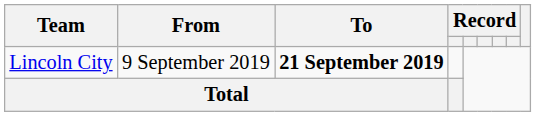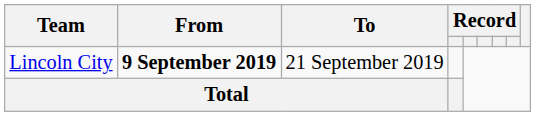(196, 62) normal -> (199, 62) bold
(361, 62) bold -> (365, 62) normal
